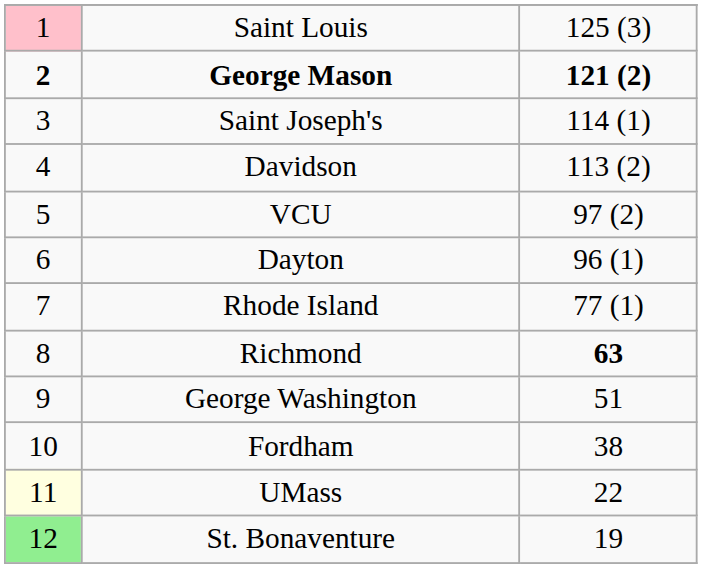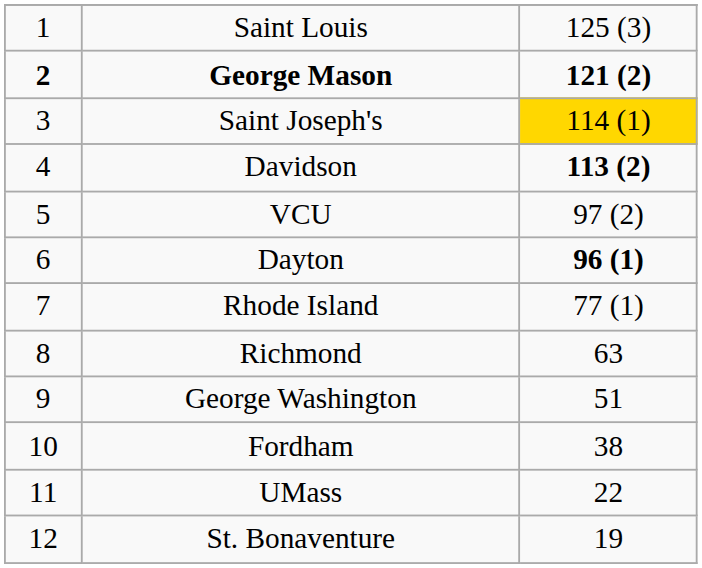(43, 27) pink background -> (43, 27) no background
(609, 120) no background -> (609, 120) gold background
(609, 167) normal -> (609, 167) bold
(609, 259) normal -> (609, 259) bold
(609, 352) bold -> (609, 352) normal
(43, 492) lightyellow background -> (43, 492) no background
(43, 538) lightgreen background -> (43, 538) no background
